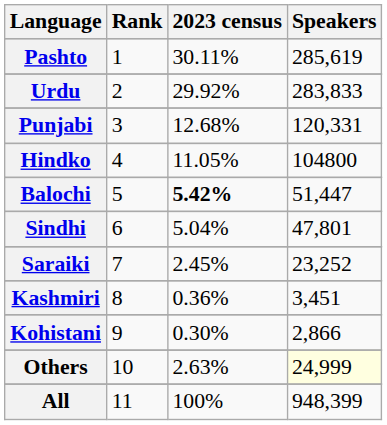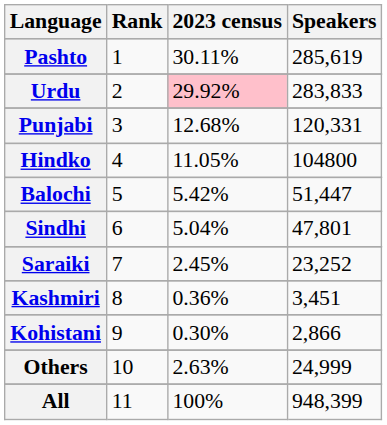(206, 90) no background -> (206, 90) pink background
(202, 194) bold -> (201, 194) normal
(322, 366) lightyellow background -> (322, 366) no background
